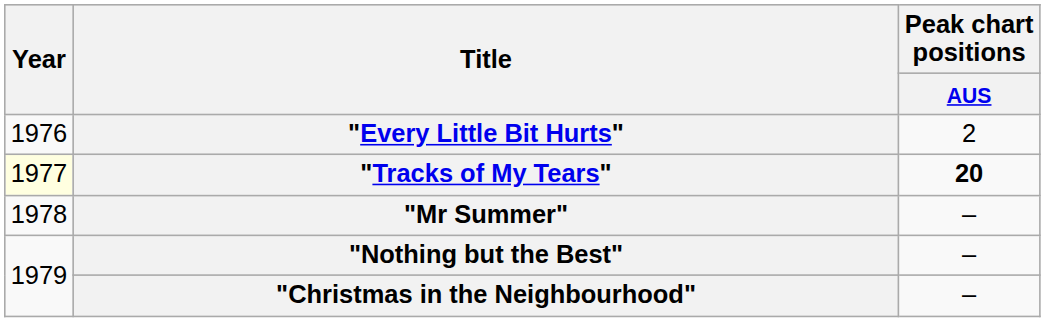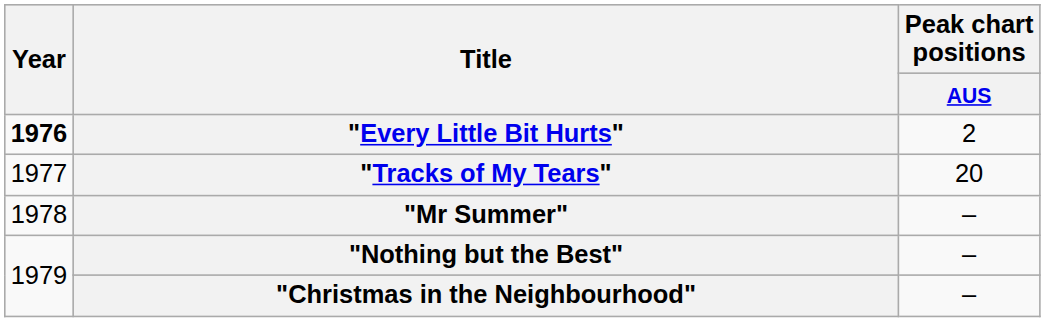(39, 133) normal -> (39, 133) bold
(39, 174) lightyellow background -> (39, 174) no background
(969, 174) bold -> (969, 174) normal
